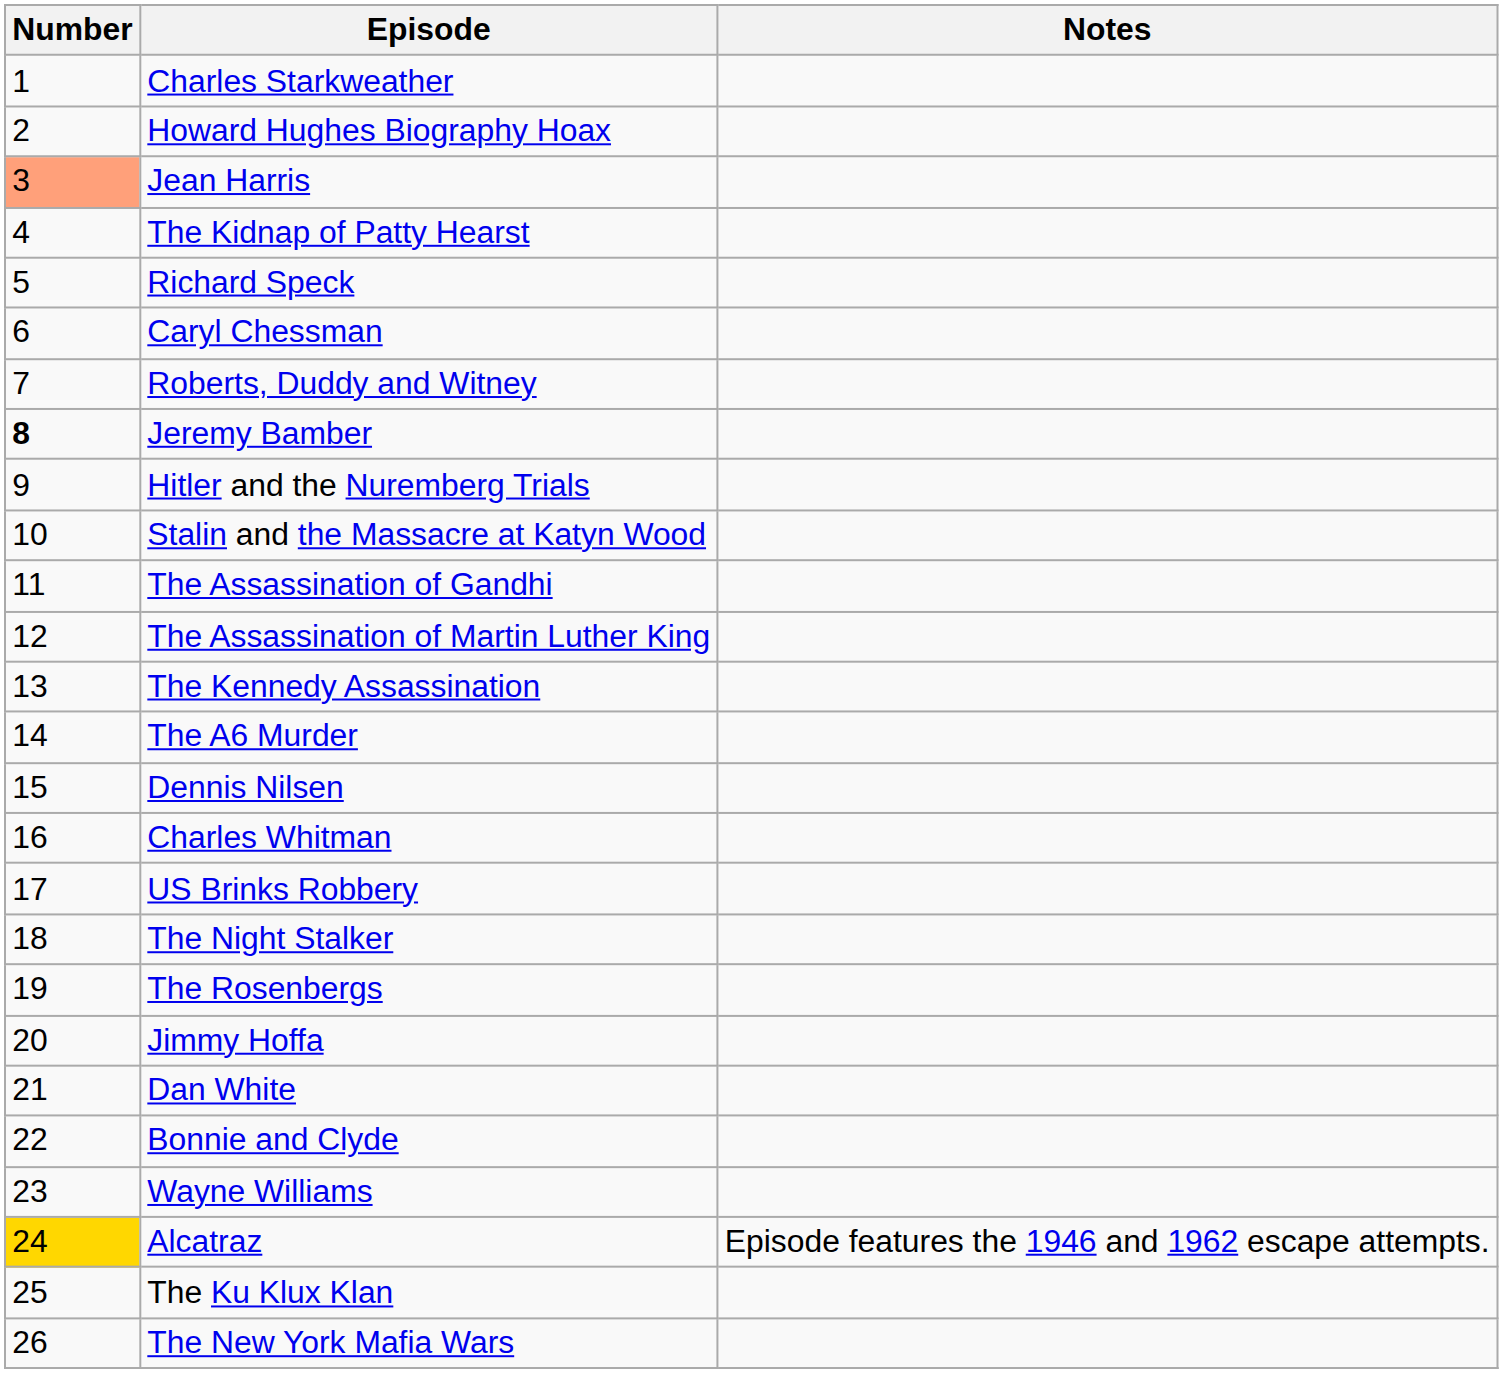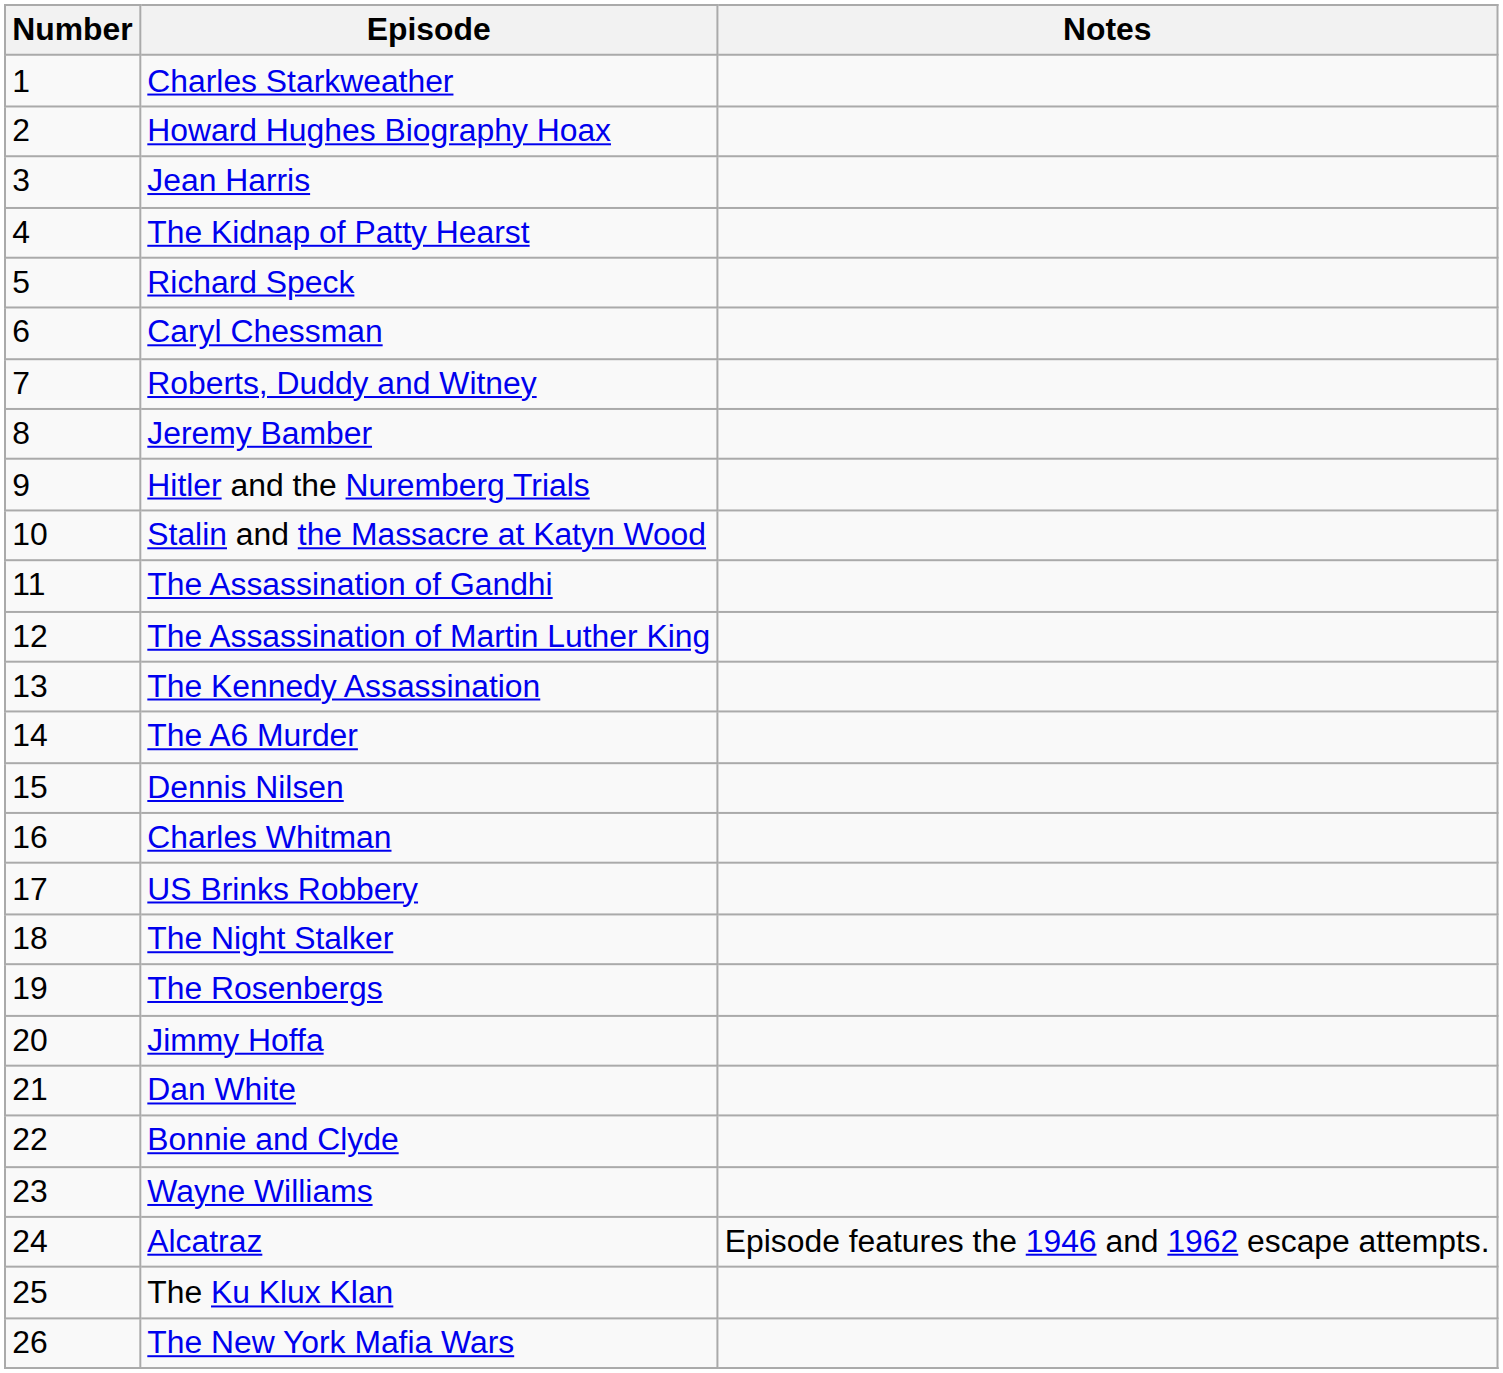(21, 181) lightsalmon background -> (21, 181) no background
(21, 433) bold -> (21, 433) normal
(30, 1241) gold background -> (30, 1241) no background
